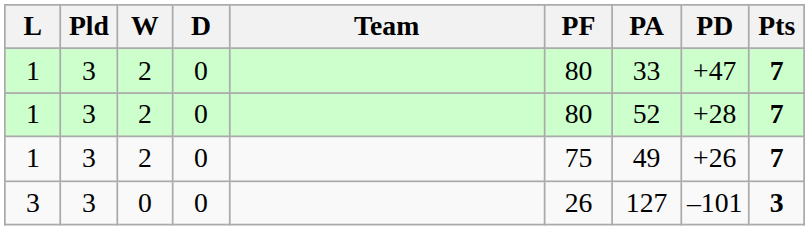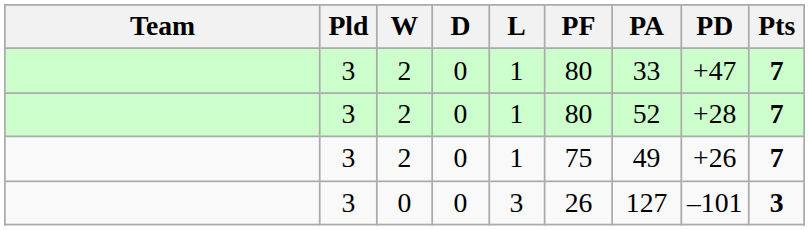columns swapped: (387, 26) <-> (33, 26)
